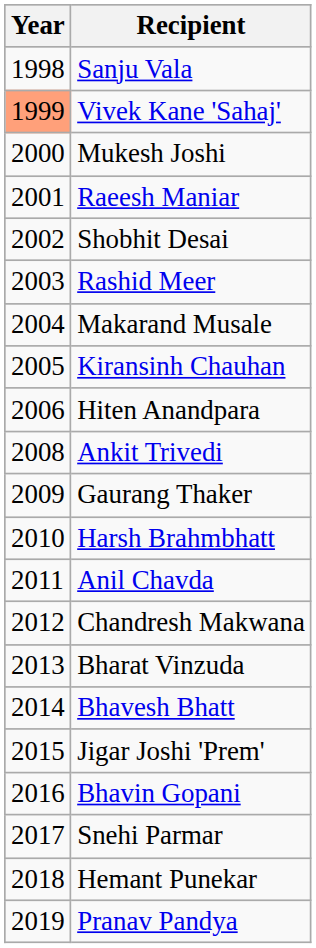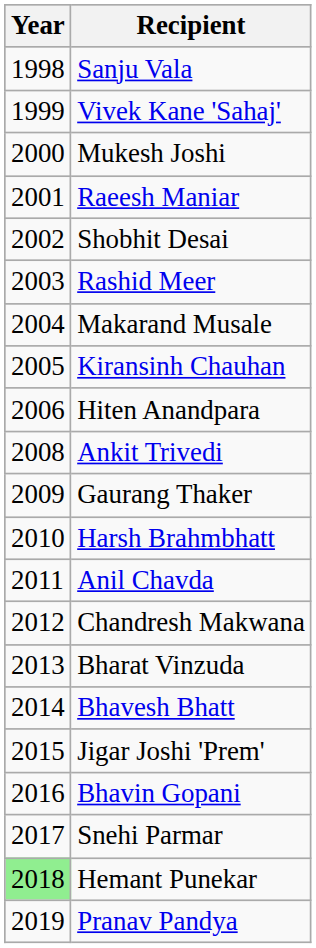(38, 111) lightsalmon background -> (38, 111) no background
(38, 878) no background -> (38, 878) lightgreen background
